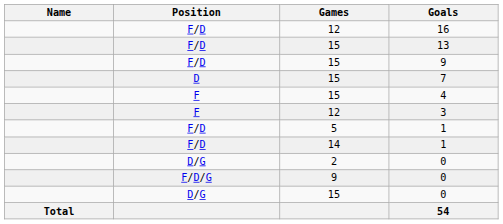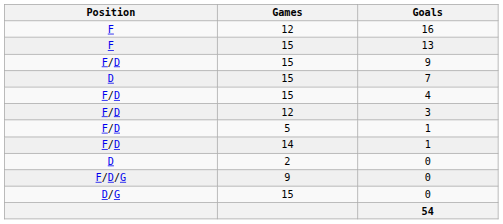- column: (59, 13)
(196, 29) F/D -> (111, 29) F
(196, 46) F/D -> (111, 46) F
(196, 95) F -> (111, 95) F/D
(196, 112) F -> (111, 112) F/D
(196, 161) D/G -> (111, 161) D
